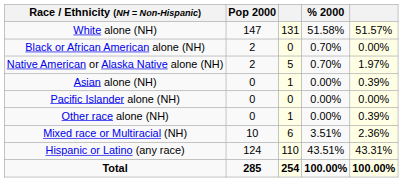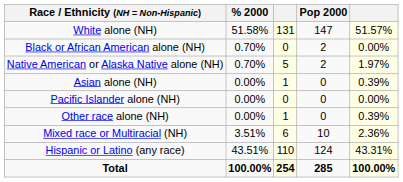columns swapped: (252, 13) <-> (326, 13)
